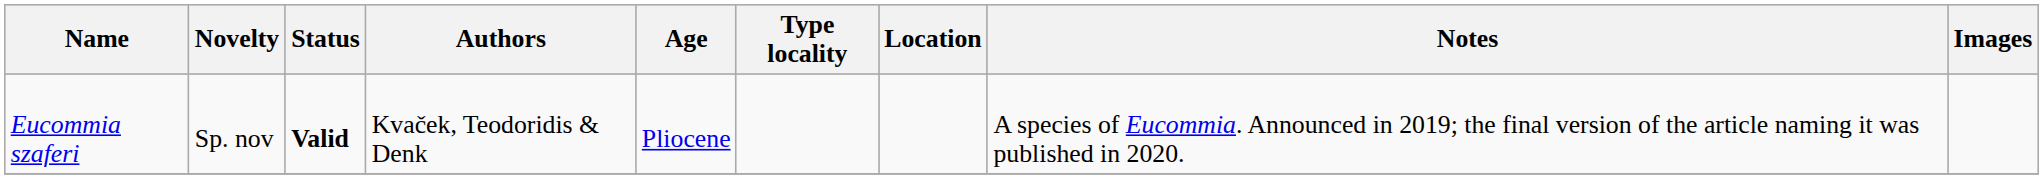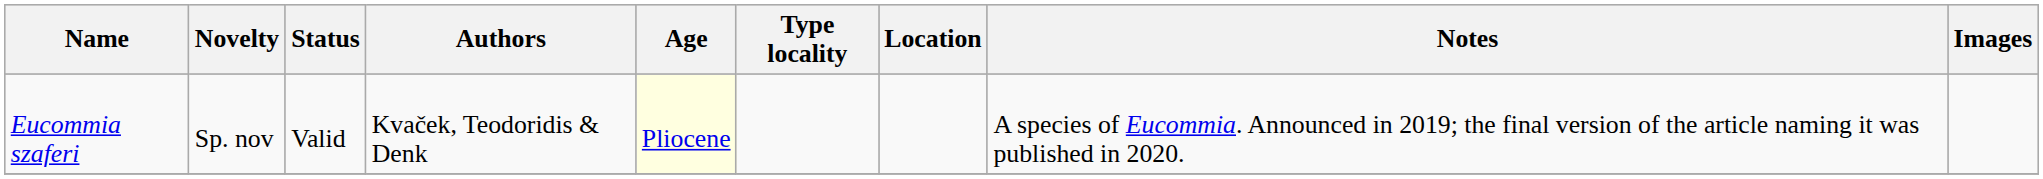(320, 138) bold -> (318, 138) normal
(686, 138) no background -> (686, 138) lightyellow background
